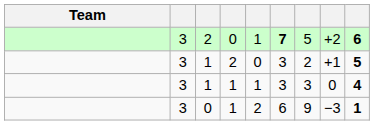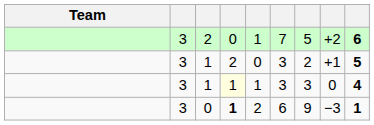(283, 39) bold -> (283, 39) normal
(233, 85) no background -> (233, 85) lightyellow background
(233, 108) normal -> (233, 108) bold
